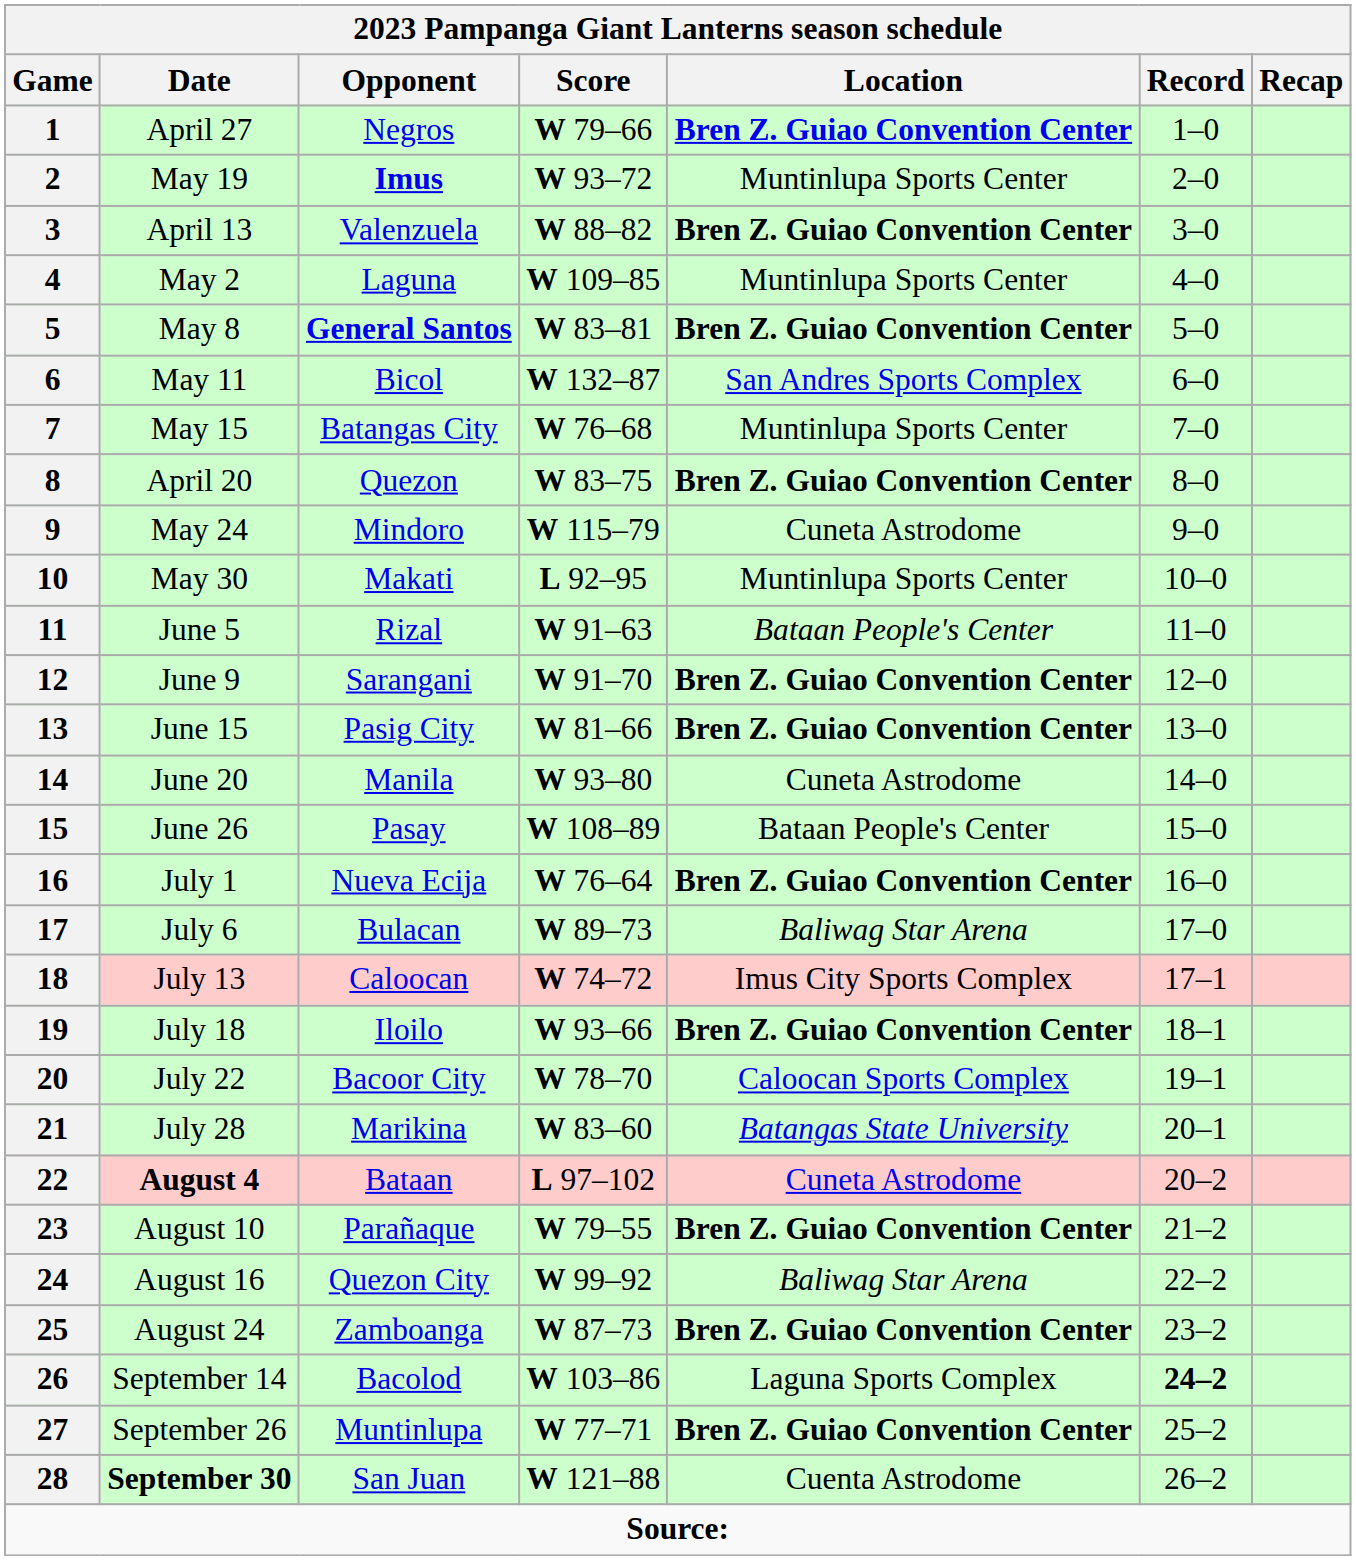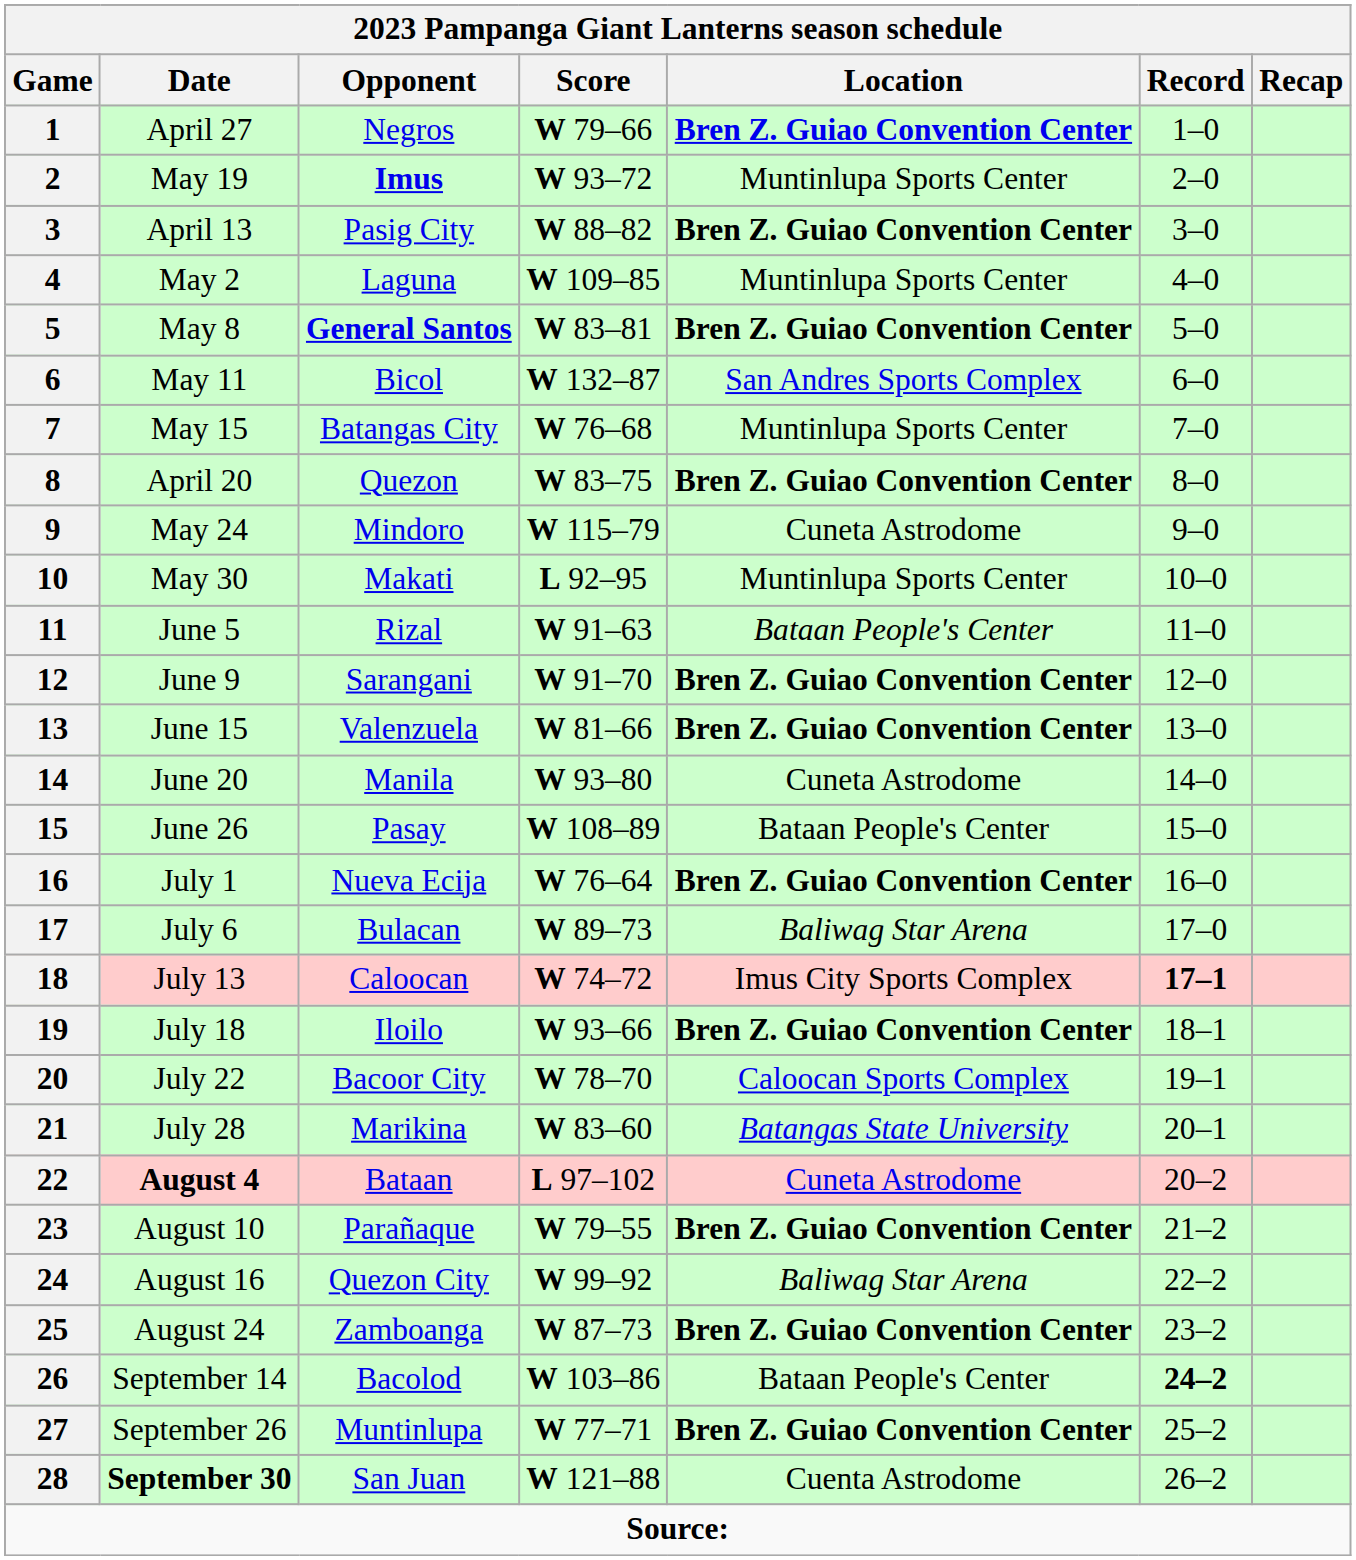(409, 229) Valenzuela -> (409, 229) Pasig City
(409, 729) Pasig City -> (409, 729) Valenzuela
(1196, 979) normal -> (1196, 979) bold
(903, 1379) Laguna Sports Complex -> (903, 1379) Bataan People's Center
